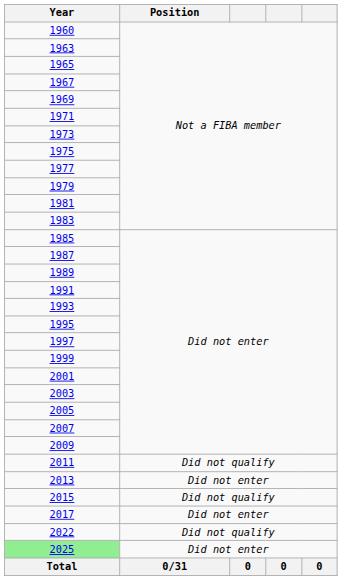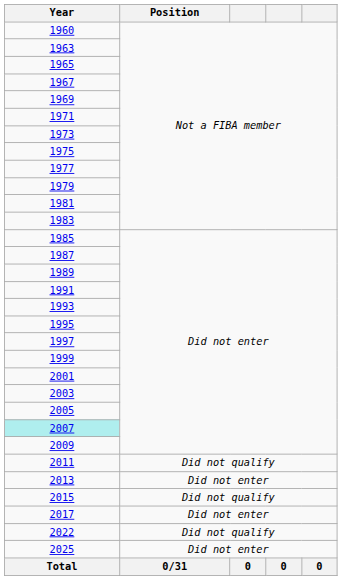(62, 428) no background -> (62, 428) paleturquoise background
(62, 549) lightgreen background -> (62, 549) no background
